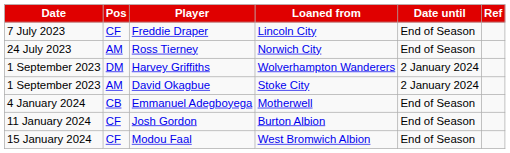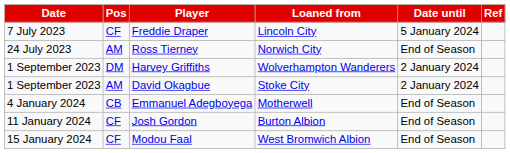(438, 31) End of Season -> (440, 31) 5 January 2024
